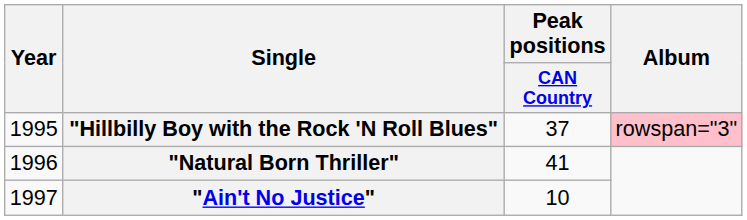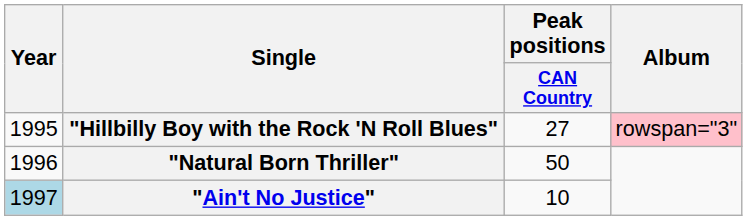(558, 129) 37 -> (558, 129) 27
(558, 163) 41 -> (558, 163) 50
(34, 197) no background -> (34, 197) lightblue background
